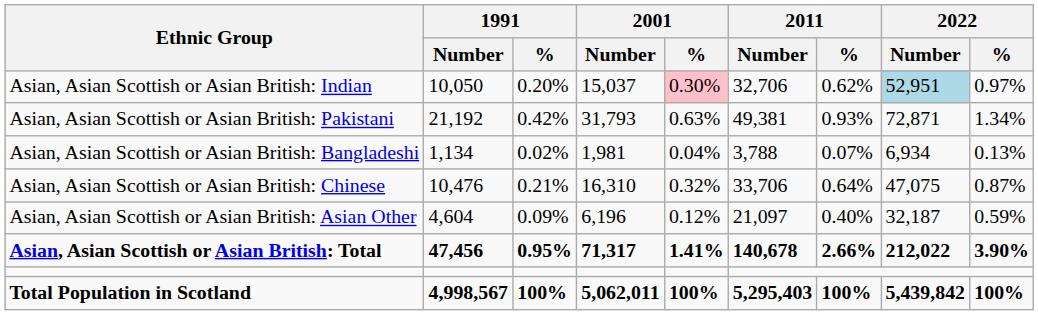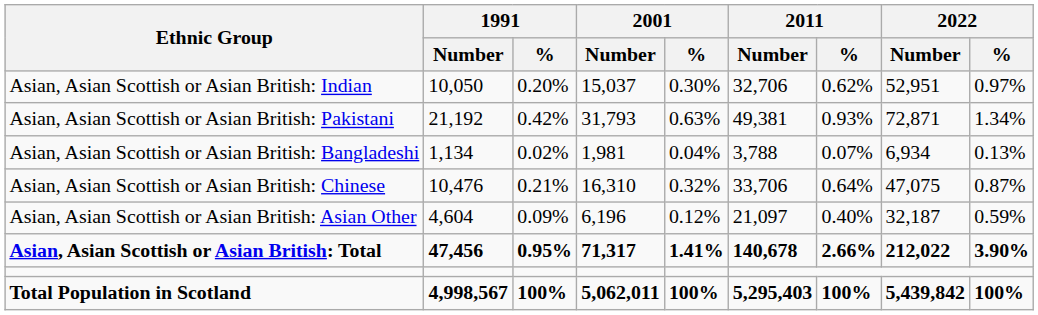(695, 86) pink background -> (695, 86) no background
(913, 86) lightblue background -> (913, 86) no background
